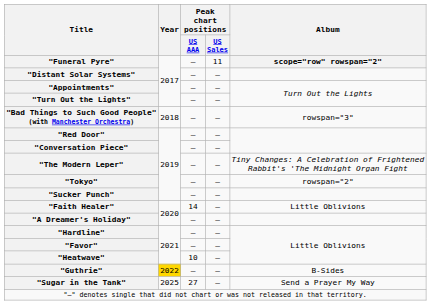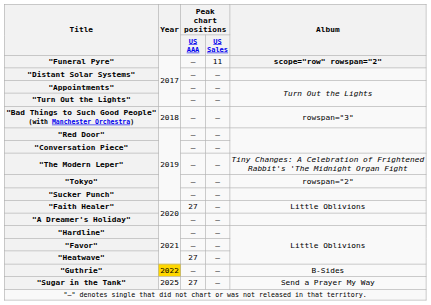(193, 207) 14 -> (193, 207) 27
(193, 258) 10 -> (193, 258) 27
